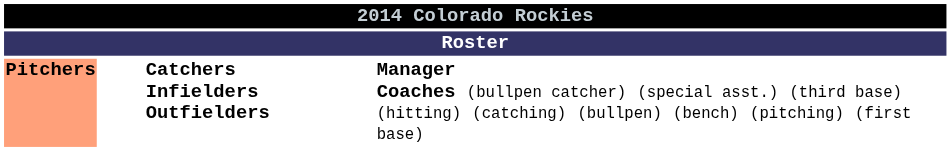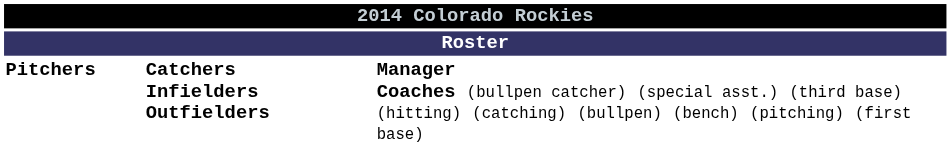(51, 71) lightsalmon background -> (51, 71) no background
